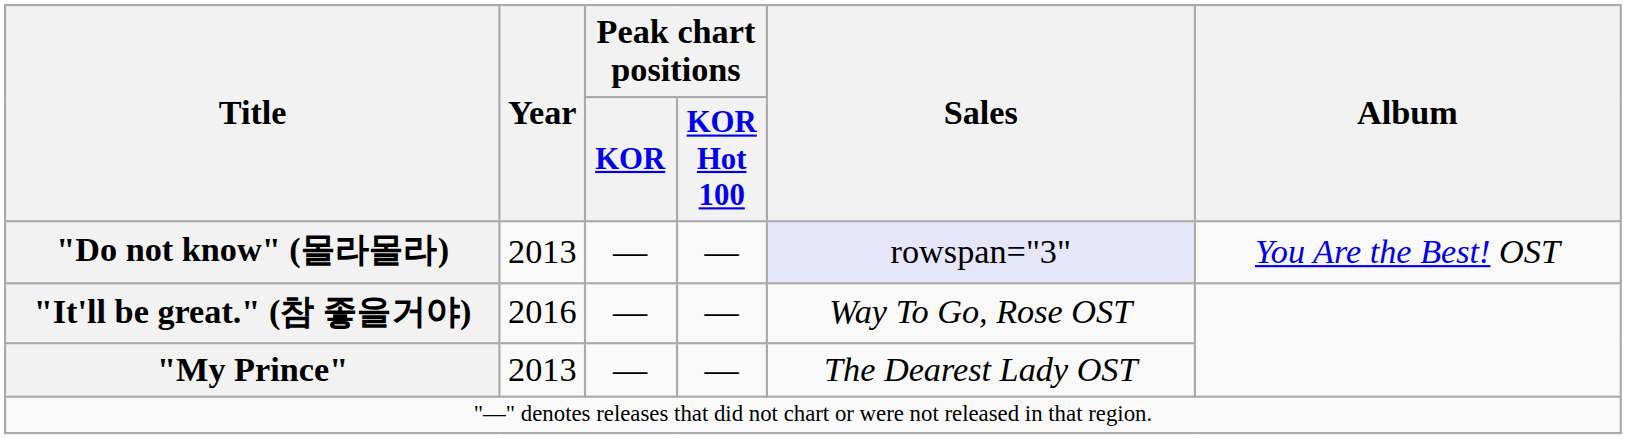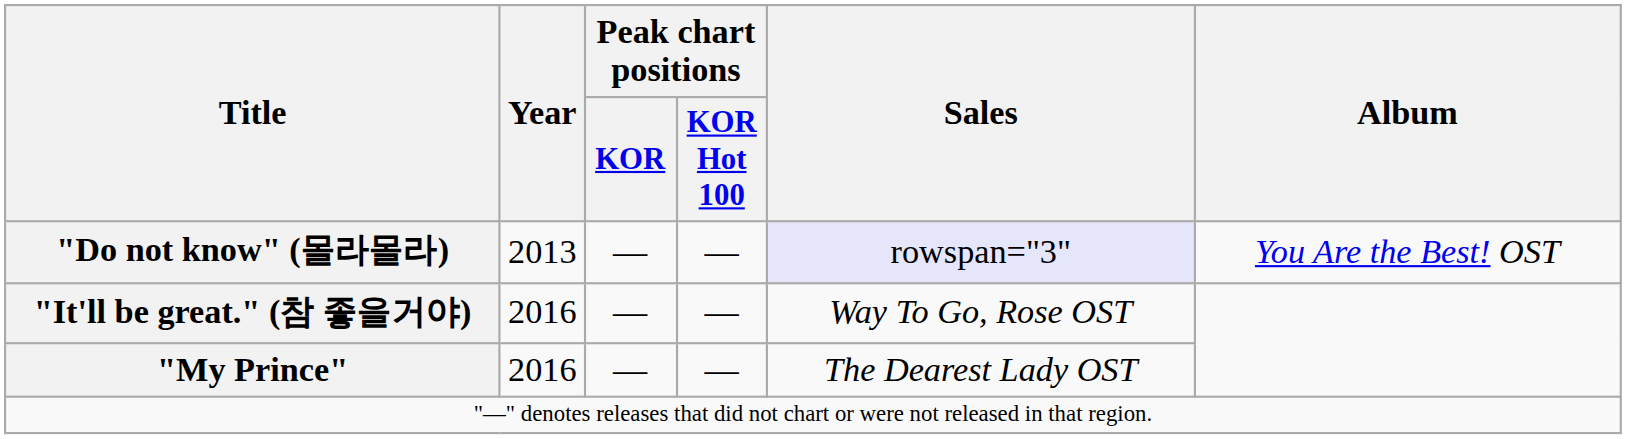(542, 369) 2013 -> (542, 369) 2016
